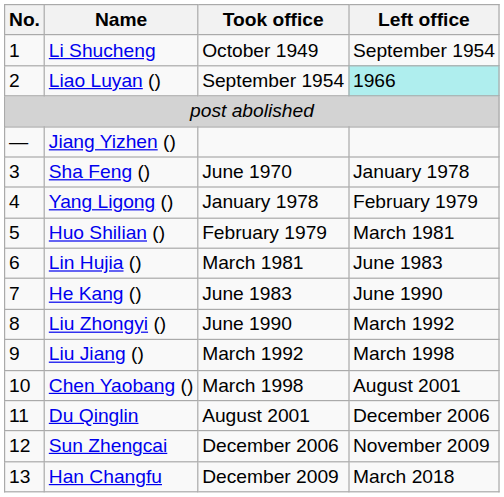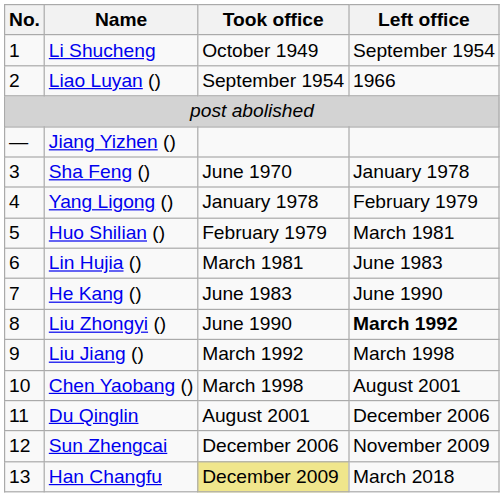(374, 80) paleturquoise background -> (374, 80) no background
(404, 324) normal -> (405, 324) bold
(270, 476) no background -> (270, 476) khaki background
